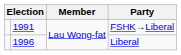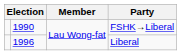(23, 27) 1991 -> (23, 27) 1990
